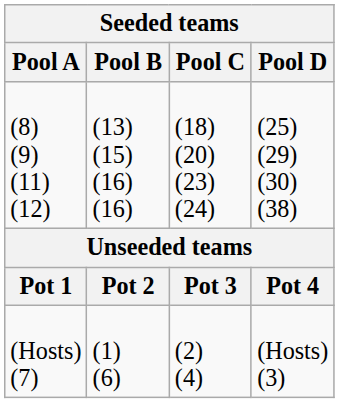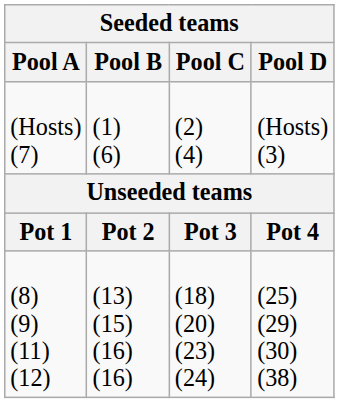rows swapped: (46, 364) <-> (30, 168)
